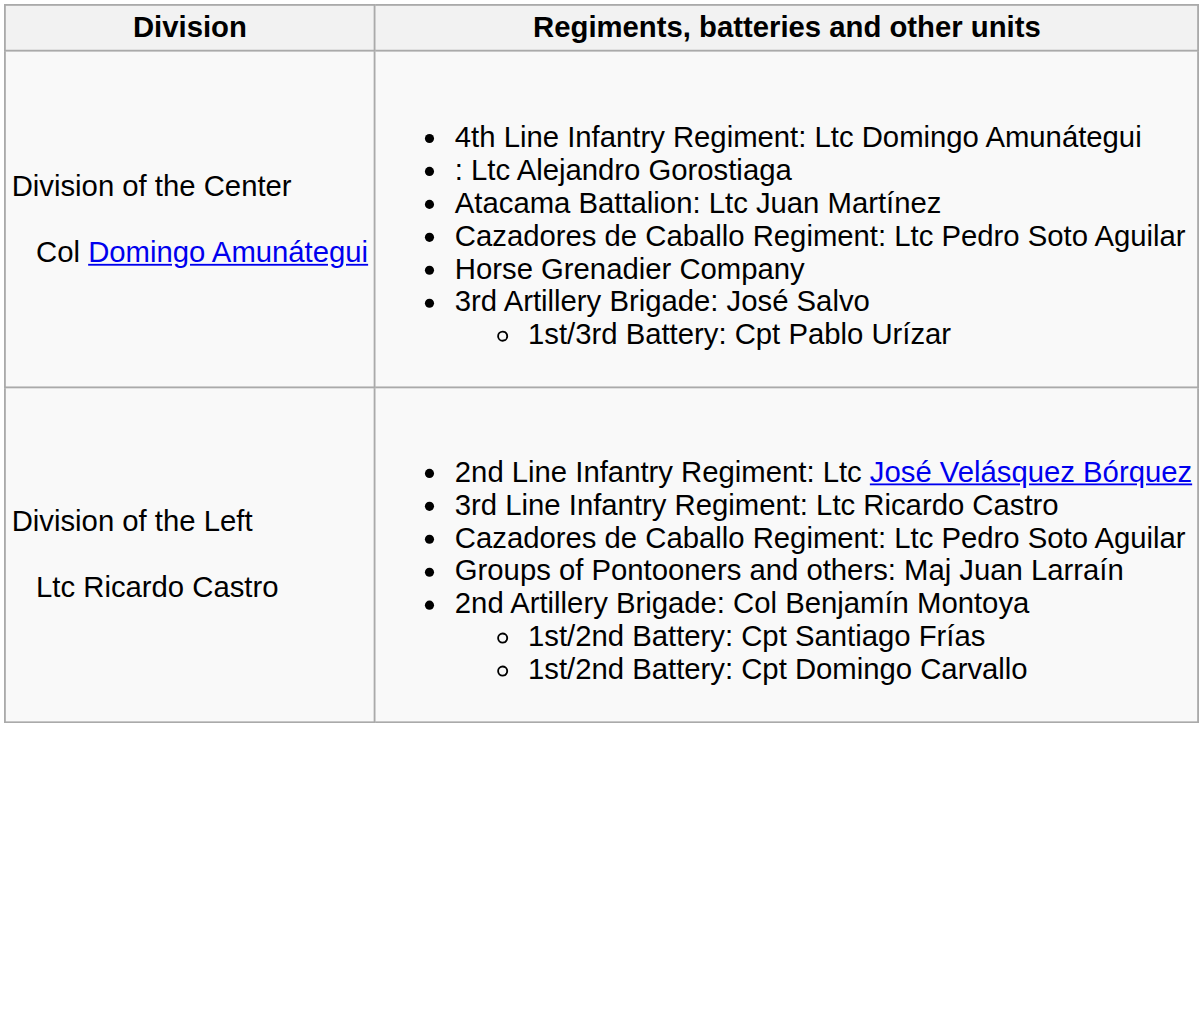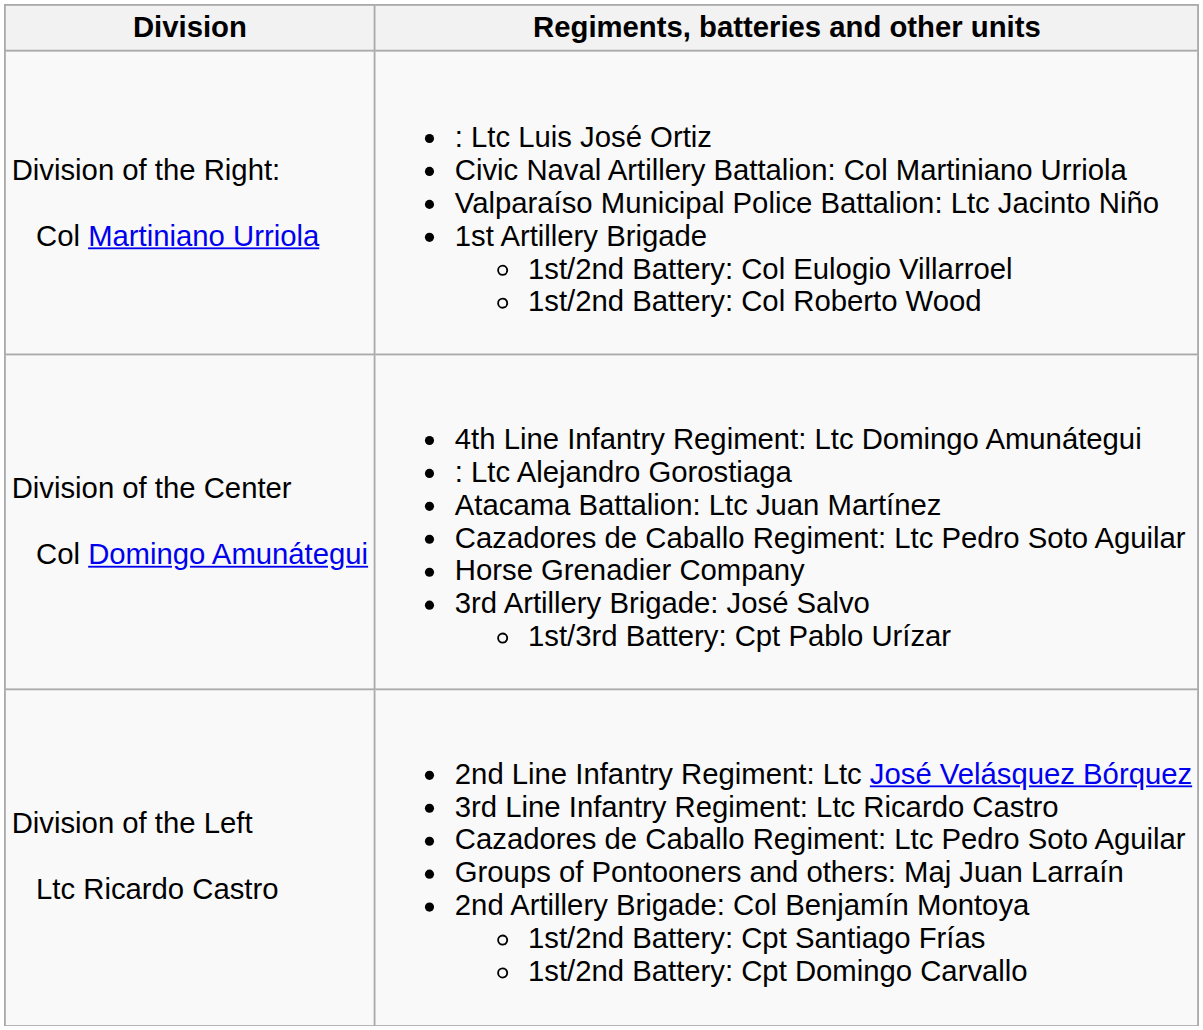+ row: (165, 202)
